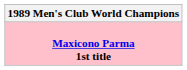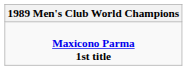(93, 50) pink background -> (93, 50) no background
